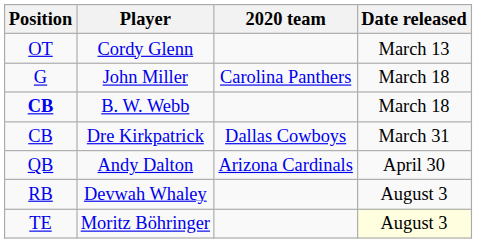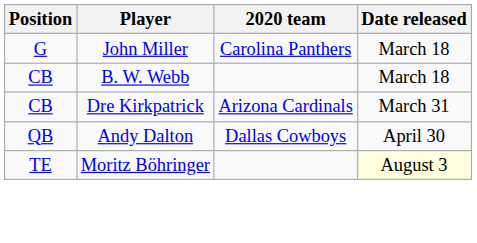- row: (145, 48)
(41, 106) bold -> (41, 77) normal
(286, 135) Dallas Cowboys -> (286, 106) Arizona Cardinals
(286, 164) Arizona Cardinals -> (286, 135) Dallas Cowboys
- row: (145, 194)
